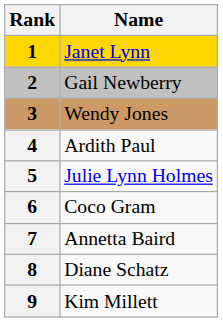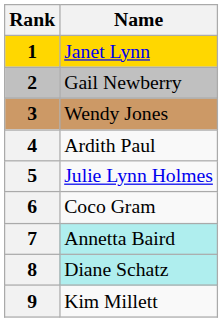(120, 238) no background -> (120, 238) paleturquoise background
(116, 269) no background -> (116, 269) paleturquoise background
